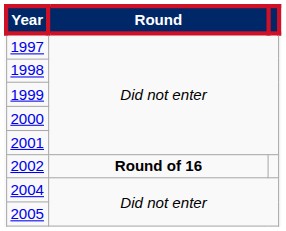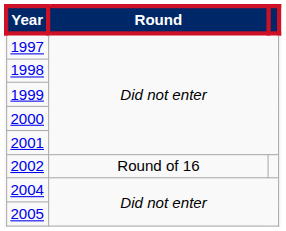(158, 166) bold -> (158, 166) normal
